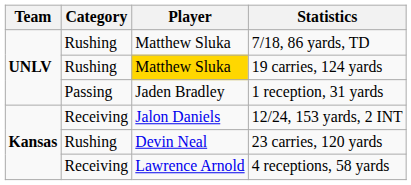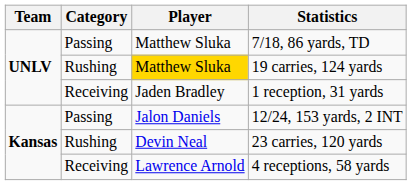(91, 42) Rushing -> (88, 42) Passing
(88, 92) Passing -> (96, 92) Receiving
(96, 117) Receiving -> (88, 117) Passing
